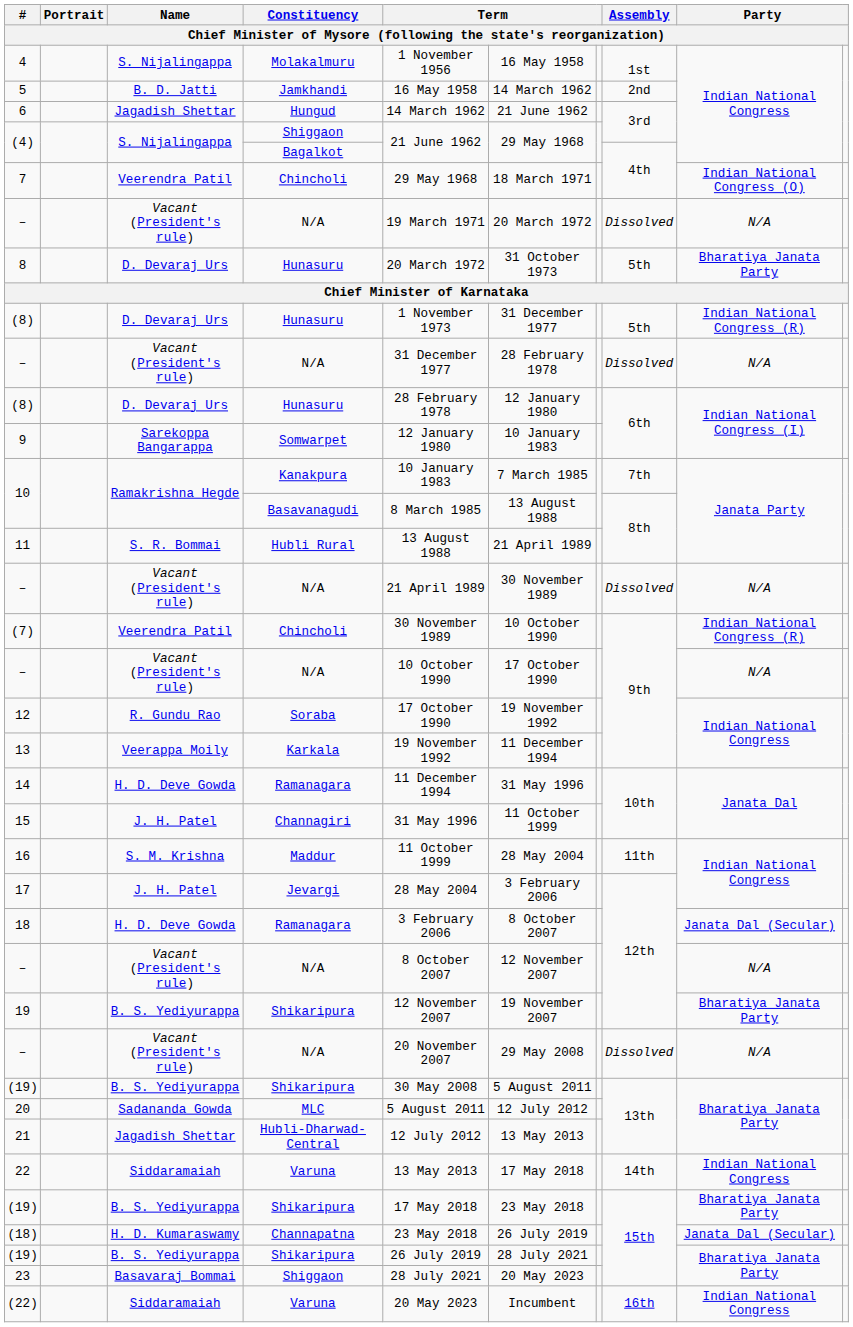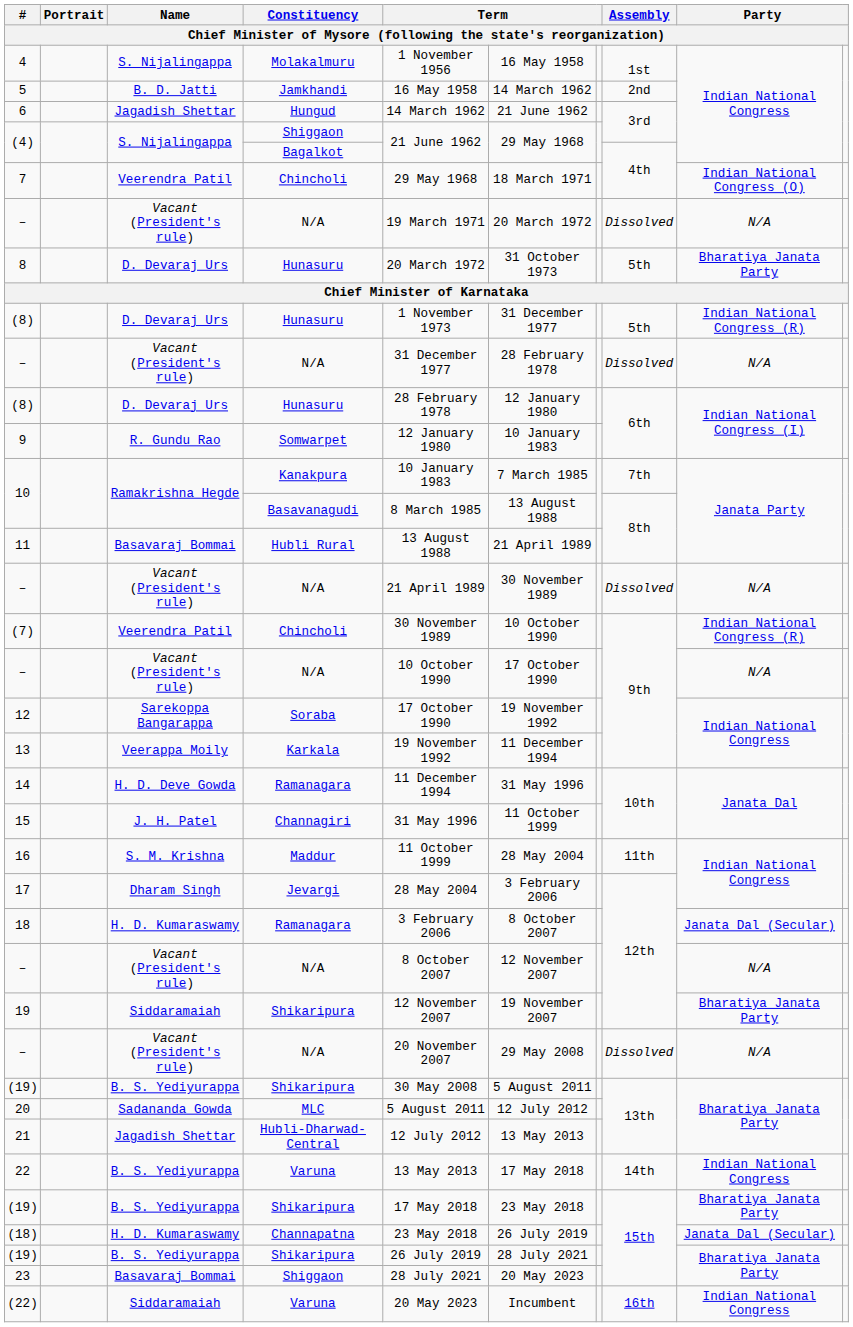(175, 441) Sarekoppa Bangarappa -> (175, 441) R. Gundu Rao
(175, 546) S. R. Bommai -> (175, 546) Basavaraj Bommai
(175, 716) R. Gundu Rao -> (175, 716) Sarekoppa Bangarappa
(175, 891) J. H. Patel -> (175, 891) Dharam Singh
(175, 926) H. D. Deve Gowda -> (175, 926) H. D. Kumaraswamy
(175, 1011) B. S. Yediyurappa -> (175, 1011) Siddaramaiah
(175, 1172) Siddaramaiah -> (175, 1172) B. S. Yediyurappa
